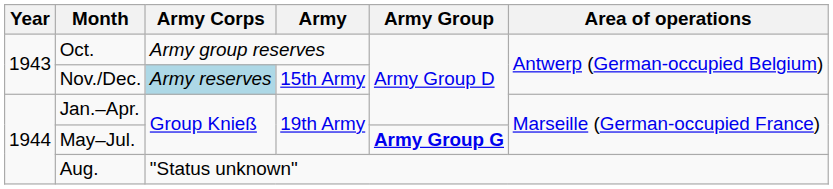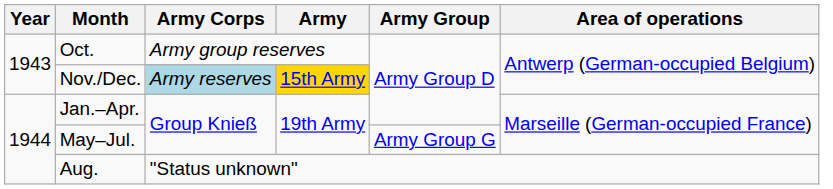(323, 79) no background -> (323, 79) gold background
(439, 139) bold -> (435, 139) normal
